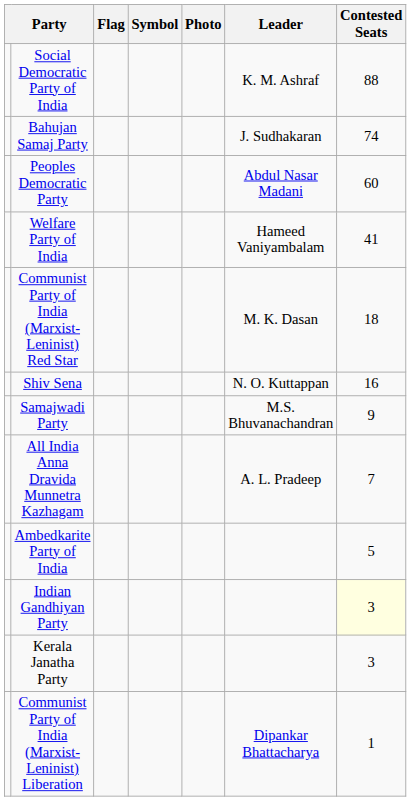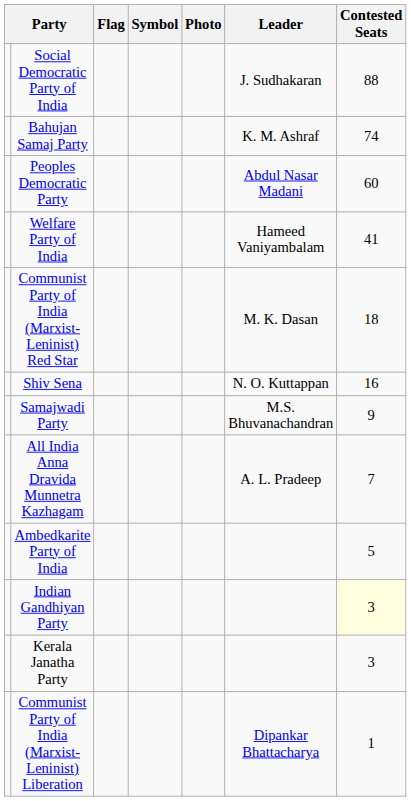(281, 80) K. M. Ashraf -> (281, 80) J. Sudhakaran
(281, 135) J. Sudhakaran -> (281, 135) K. M. Ashraf
